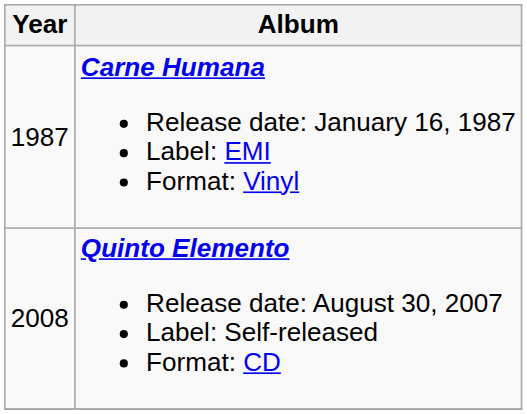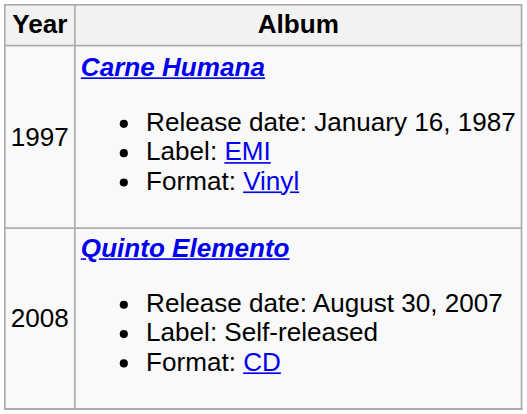(40, 136) 1987 -> (40, 136) 1997
